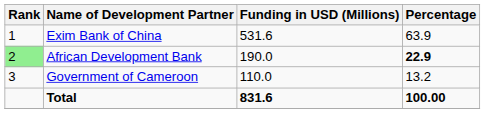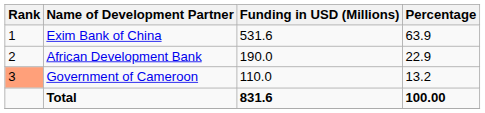(12, 56) lightgreen background -> (12, 56) no background
(418, 56) bold -> (418, 56) normal
(12, 77) no background -> (12, 77) lightsalmon background
